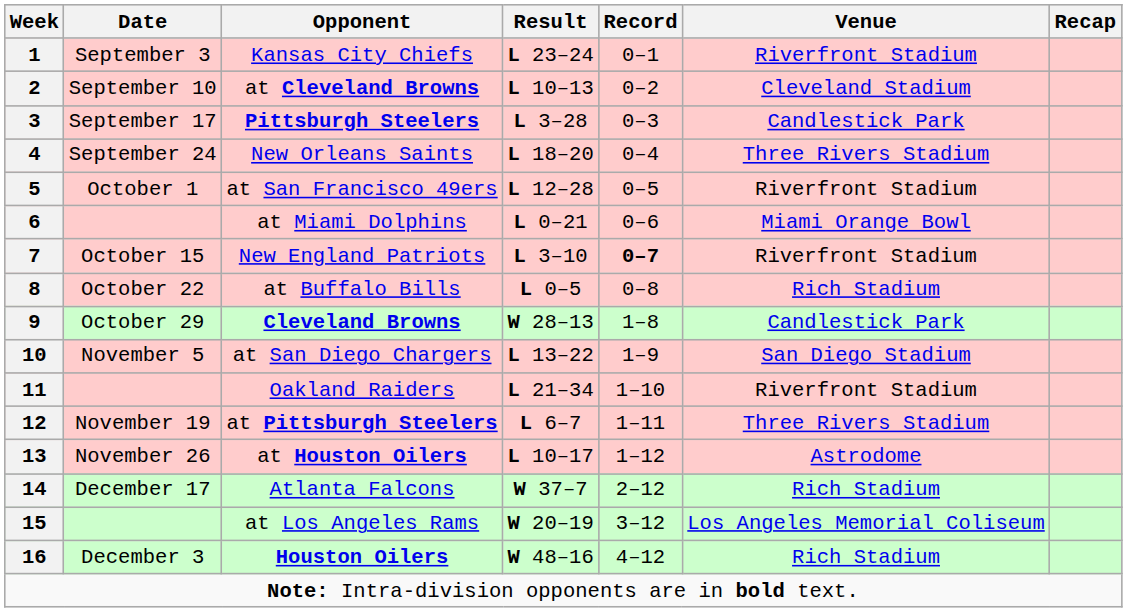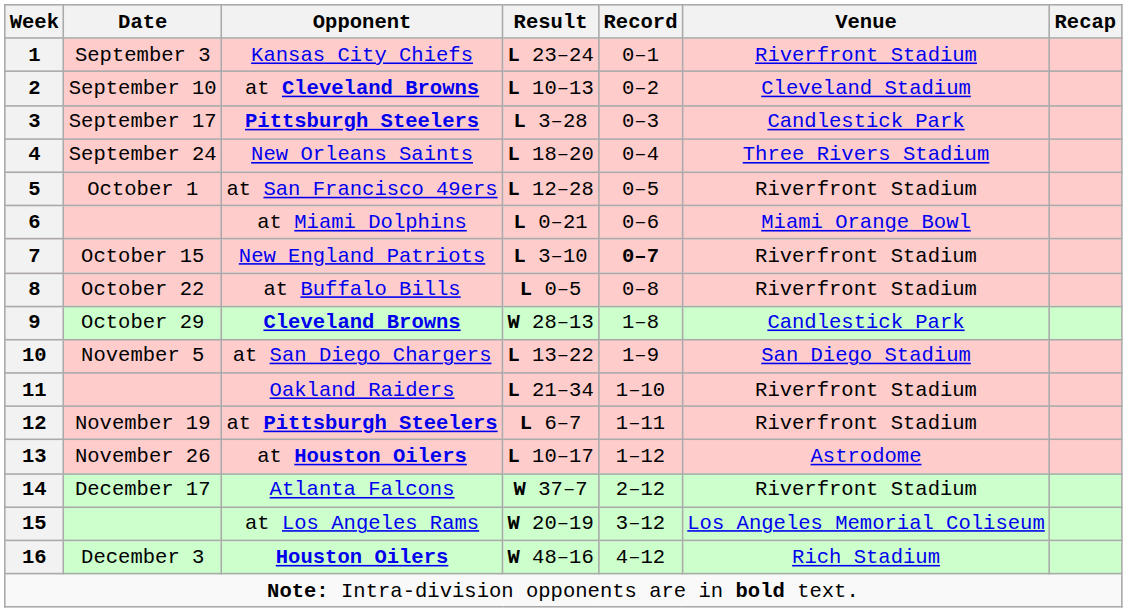(866, 289) Rich Stadium -> (866, 289) Riverfront Stadium
(866, 423) Three Rivers Stadium -> (866, 423) Riverfront Stadium
(866, 490) Rich Stadium -> (866, 490) Riverfront Stadium
